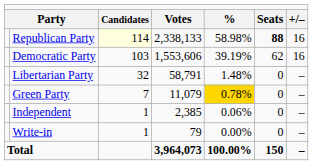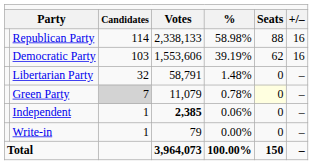(140, 38) lightyellow background -> (140, 38) no background
(277, 38) bold -> (277, 38) normal
(146, 94) no background -> (146, 94) lightgrey background
(236, 94) gold background -> (236, 94) no background
(280, 94) no background -> (280, 94) lightyellow background
(188, 113) normal -> (188, 113) bold
